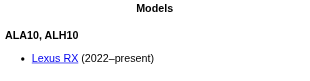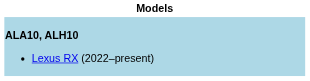(155, 47) no background -> (155, 47) lightblue background
